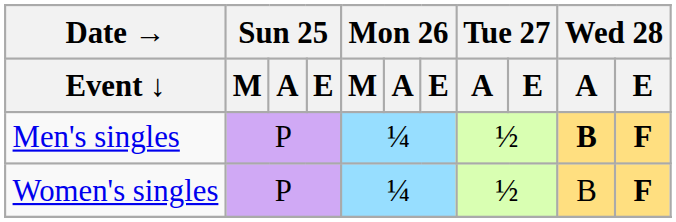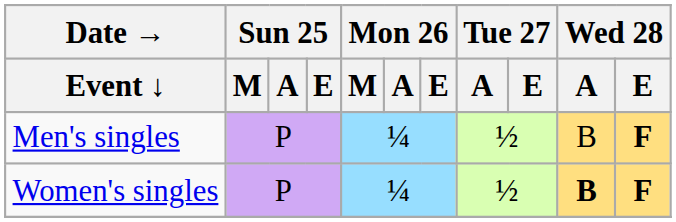(586, 137) bold -> (586, 137) normal
(586, 190) normal -> (586, 190) bold
